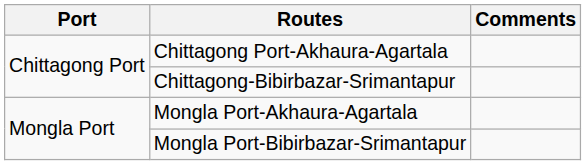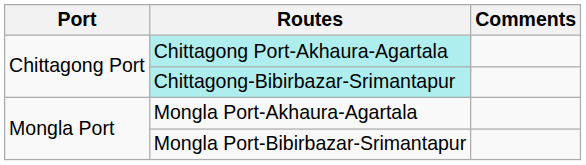(301, 50) no background -> (301, 50) paleturquoise background
(305, 81) no background -> (305, 81) paleturquoise background
